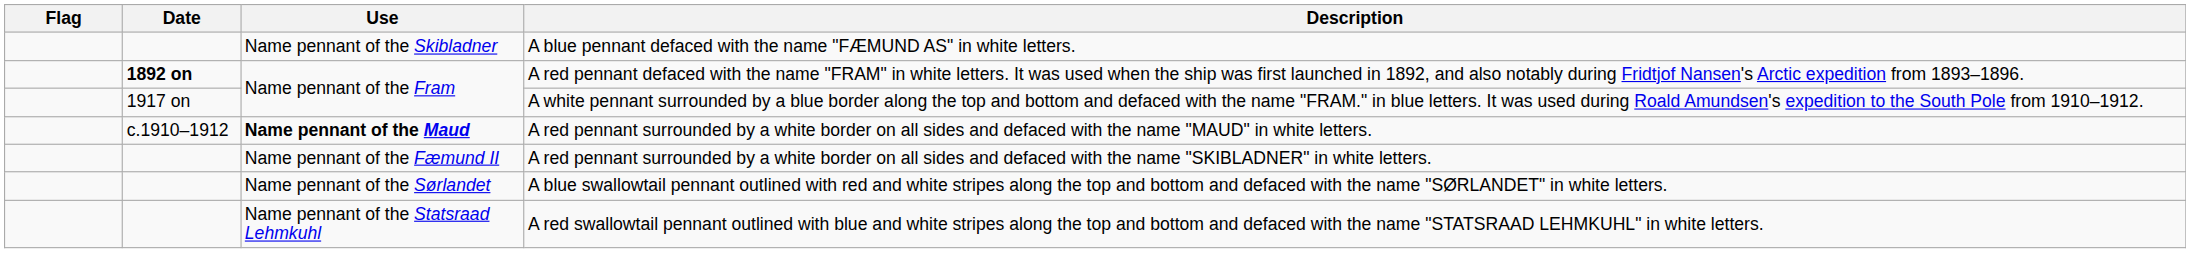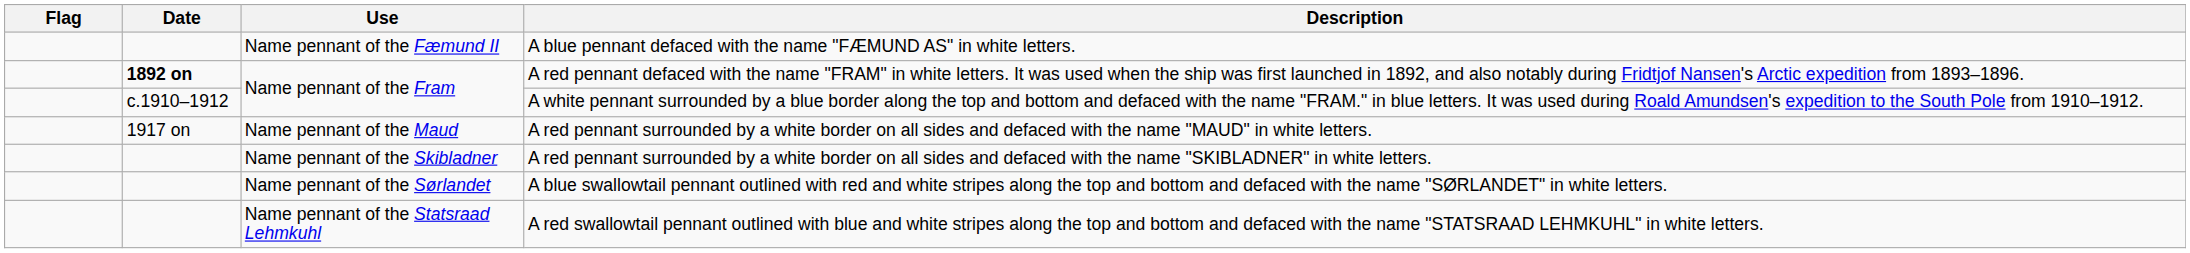(371, 46) Name pennant of the Skibladner -> (372, 46) Name pennant of the Fæmund II
(159, 102) 1917 on -> (178, 102) c.1910–1912
(178, 130) c.1910–1912 -> (159, 130) 1917 on
(357, 130) bold -> (351, 130) normal
(372, 158) Name pennant of the Fæmund II -> (371, 158) Name pennant of the Skibladner
